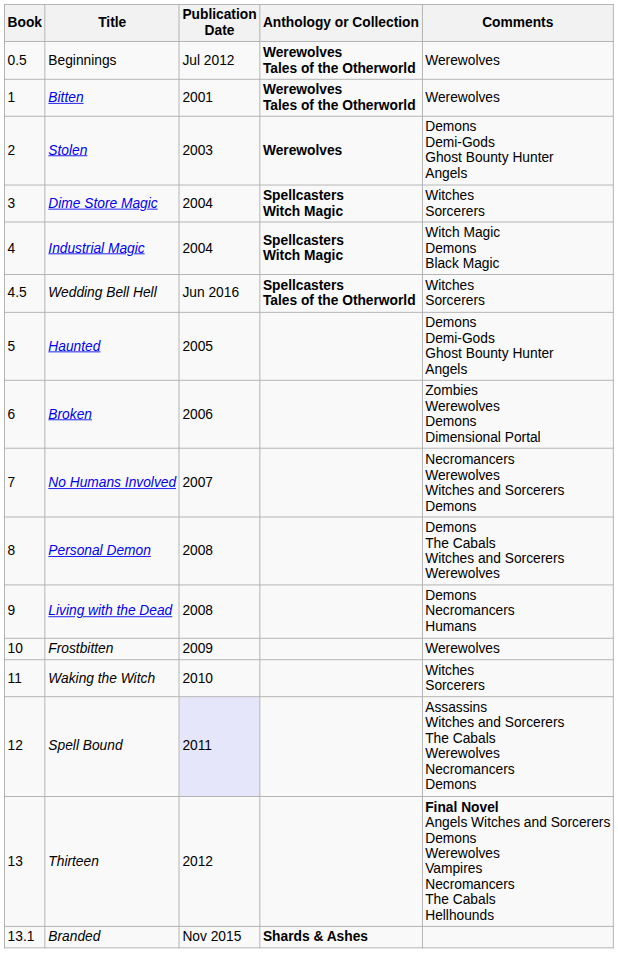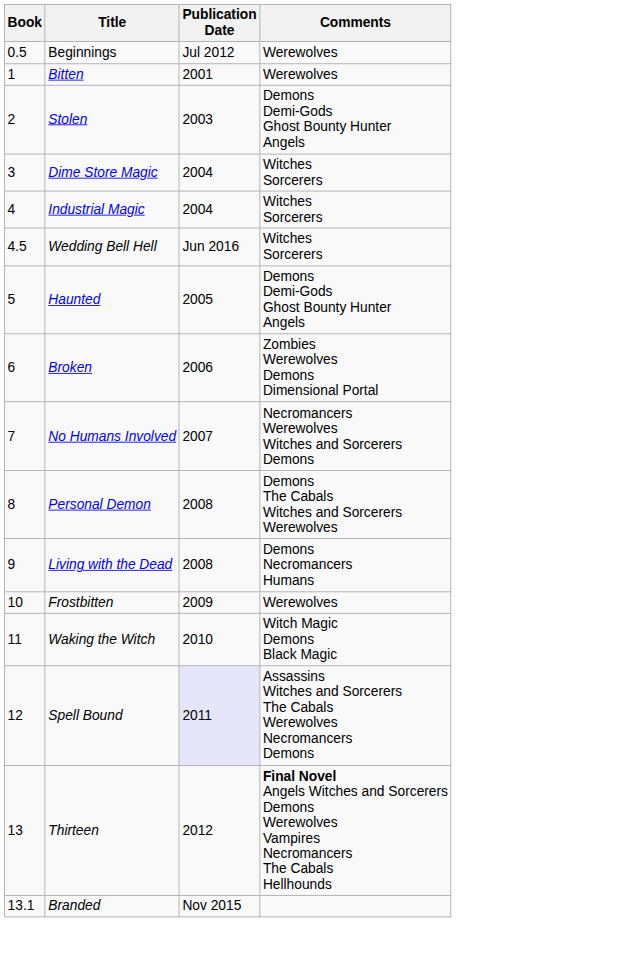- column: (341, 23)
(463, 248) Witch Magic Demons Black Magic -> (293, 209) Witches Sorcerers
(455, 678) Witches Sorcerers -> (300, 639) Witch Magic Demons Black Magic
